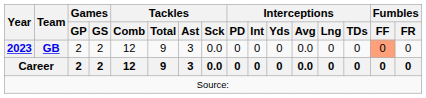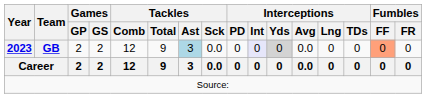(190, 48) no background -> (190, 48) lightblue background
(257, 48) no background -> (257, 48) lavender background
(279, 48) no background -> (279, 48) lightgrey background
